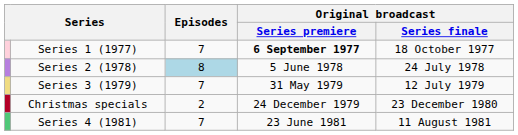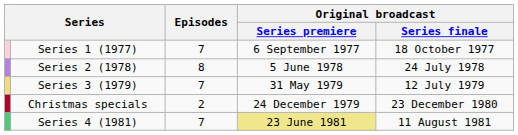(306, 49) bold -> (306, 49) normal
(201, 67) lightblue background -> (201, 67) no background
(306, 121) no background -> (306, 121) khaki background
